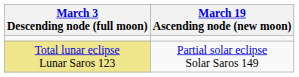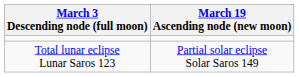(77, 56) khaki background -> (77, 56) no background
